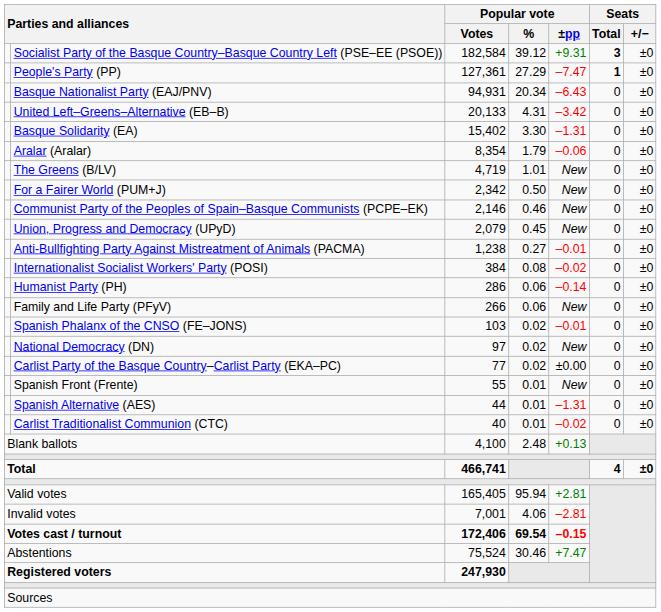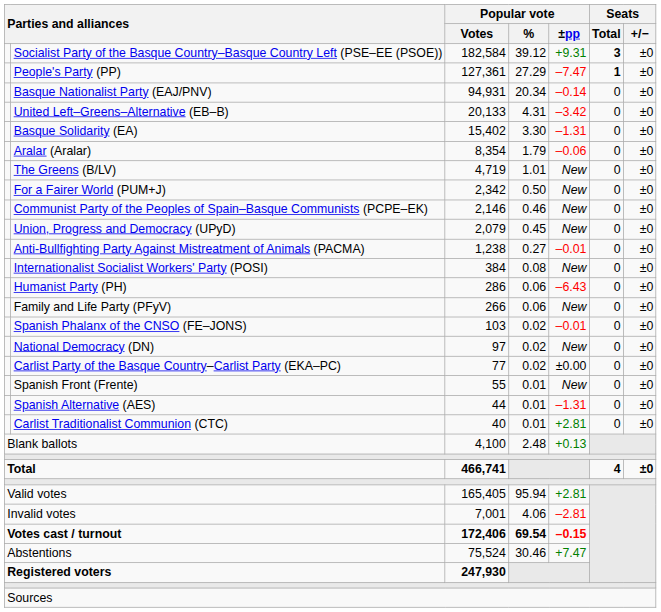(571, 92) –6.43 -> (571, 92) –0.14
(571, 268) –0.02 -> (574, 268) New
(571, 287) –0.14 -> (571, 287) –6.43
(571, 424) –0.02 -> (571, 424) +2.81
